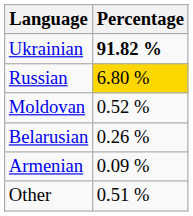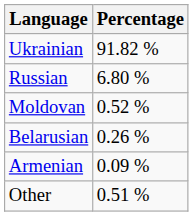(129, 48) bold -> (128, 48) normal
(123, 78) gold background -> (123, 78) no background
